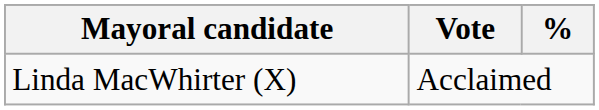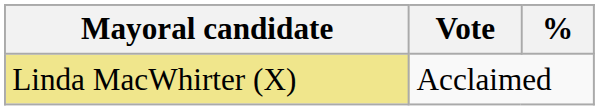(154, 78) no background -> (154, 78) khaki background
